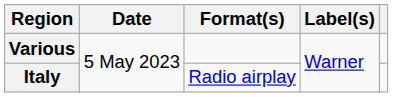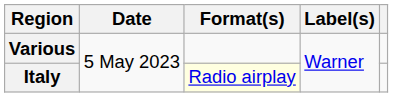(242, 77) no background -> (242, 77) lightyellow background
